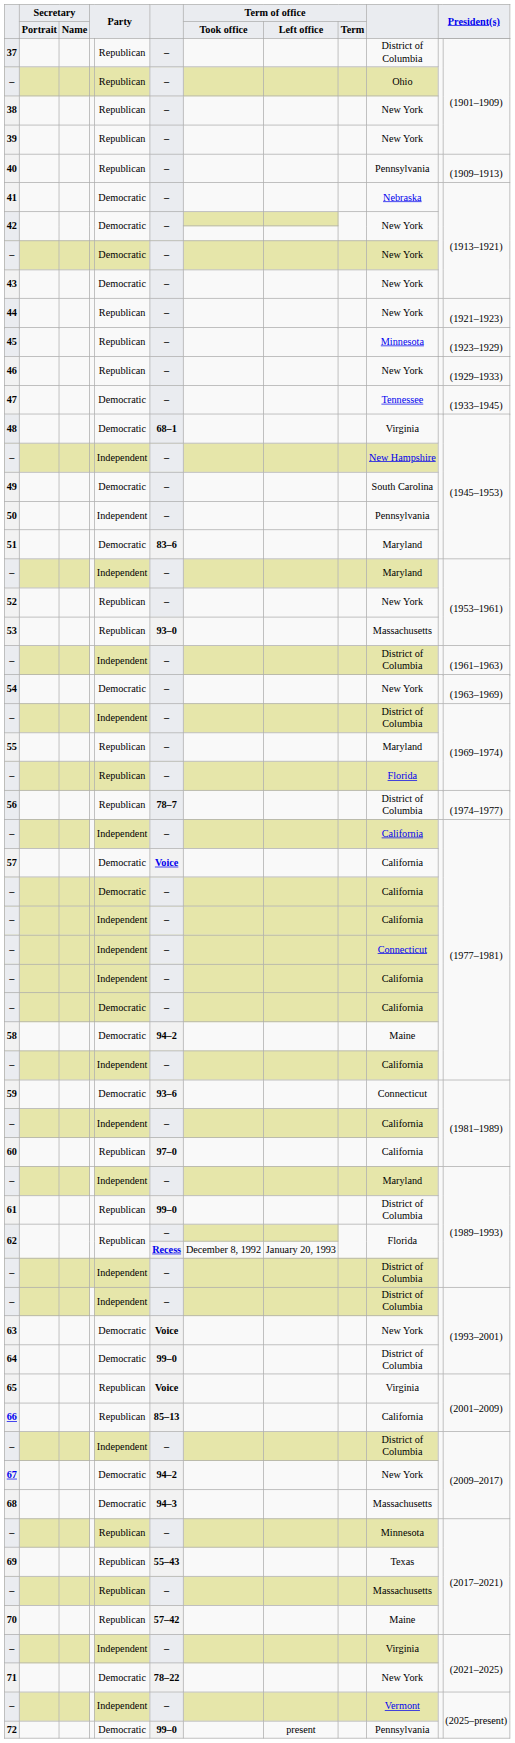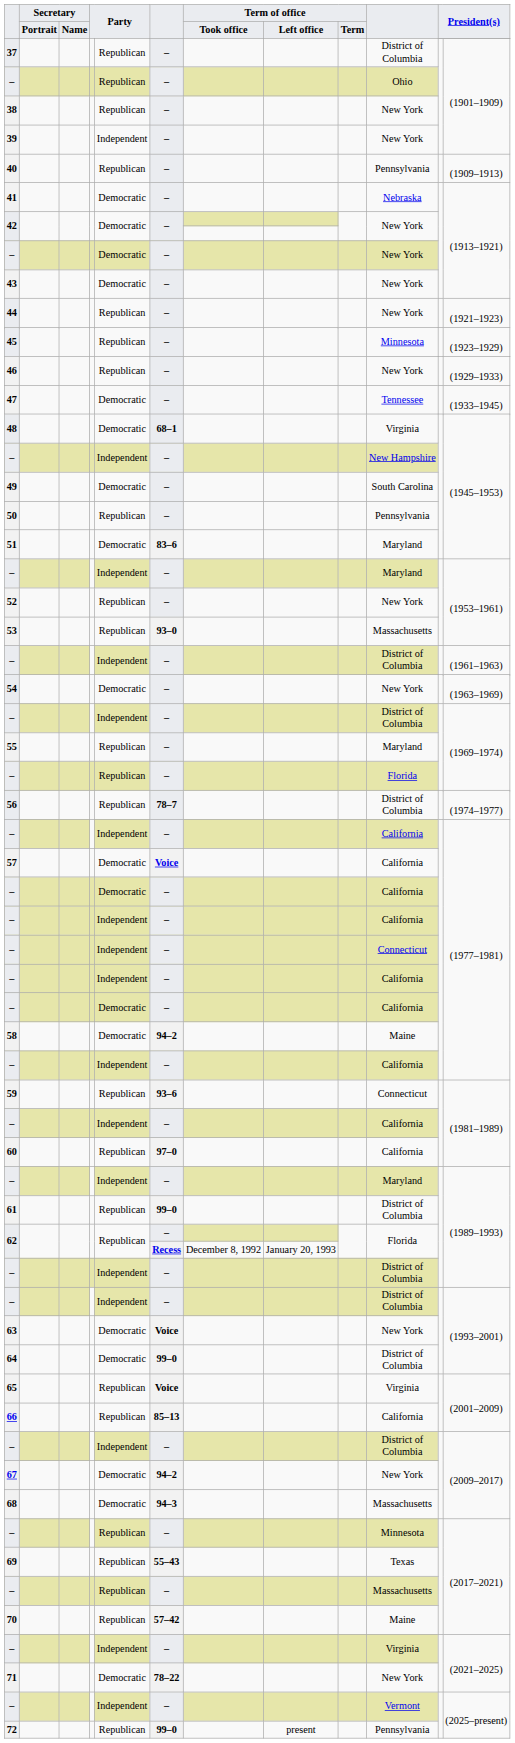(122, 139) Republican -> (122, 139) Independent
(122, 516) Independent -> (122, 516) Republican
(122, 1094) Democratic -> (122, 1094) Republican
(122, 1729) Democratic -> (122, 1729) Republican
